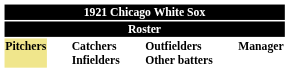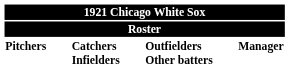(26, 46) khaki background -> (26, 46) no background
